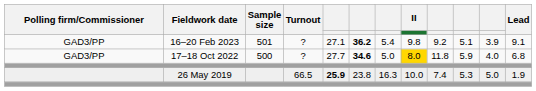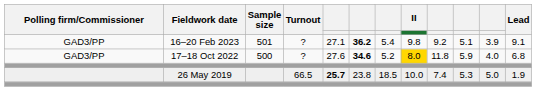(336, 56) 27.7 -> (336, 56) 27.6
(388, 56) 5.0 -> (388, 56) 5.2
(336, 75) 25.9 -> (336, 75) 25.7
(388, 75) 16.3 -> (388, 75) 18.5
